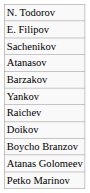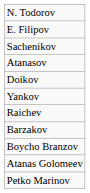(27, 79) Barzakov -> (23, 79) Doikov
(23, 130) Doikov -> (27, 130) Barzakov
